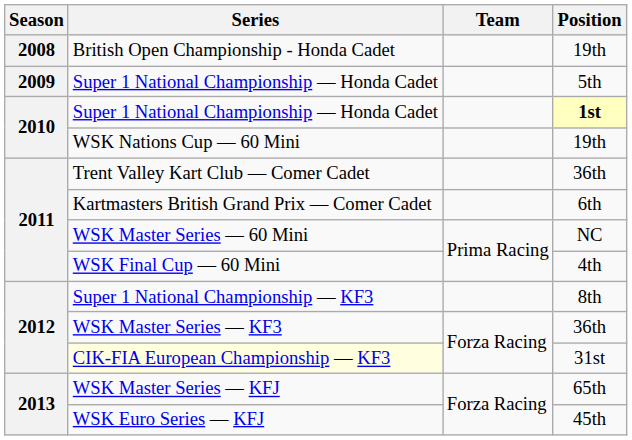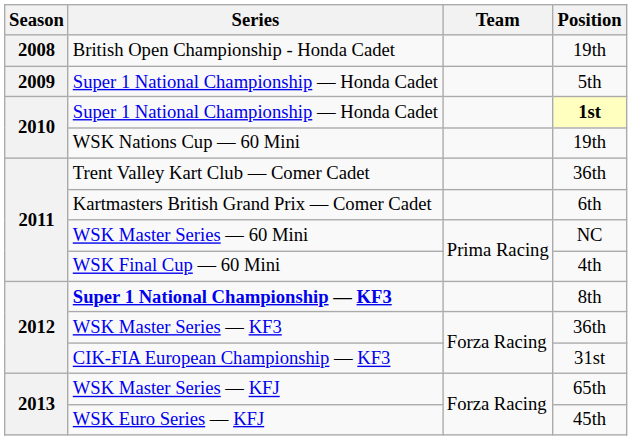(223, 296) normal -> (232, 296) bold
(232, 357) lightyellow background -> (232, 357) no background
